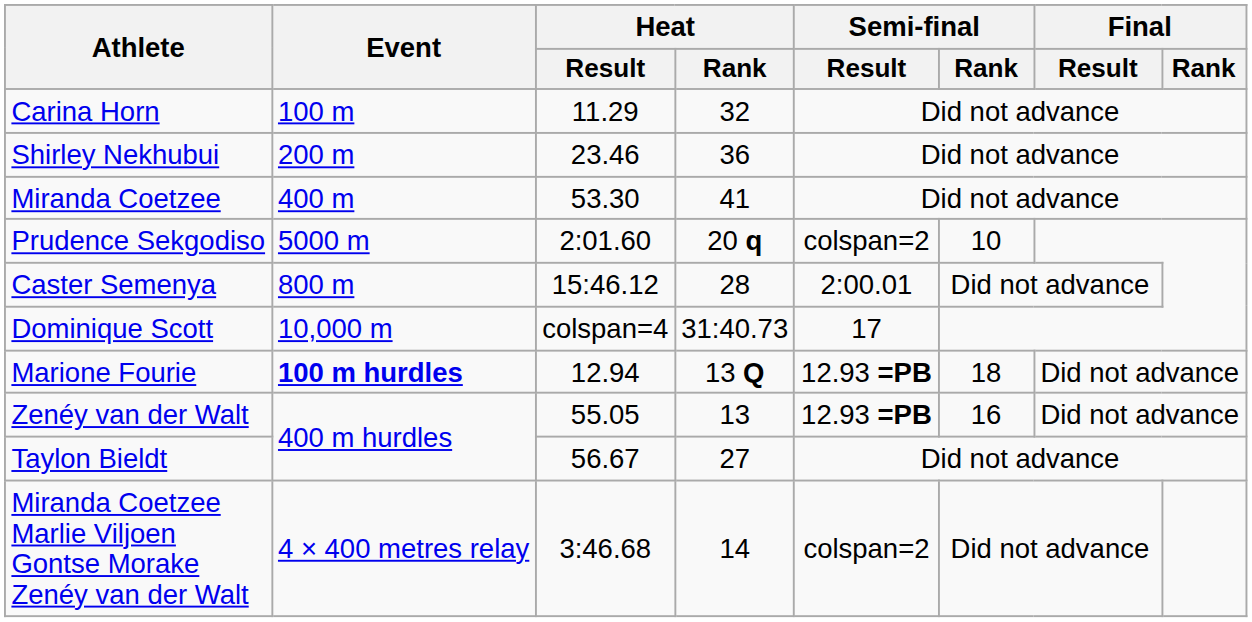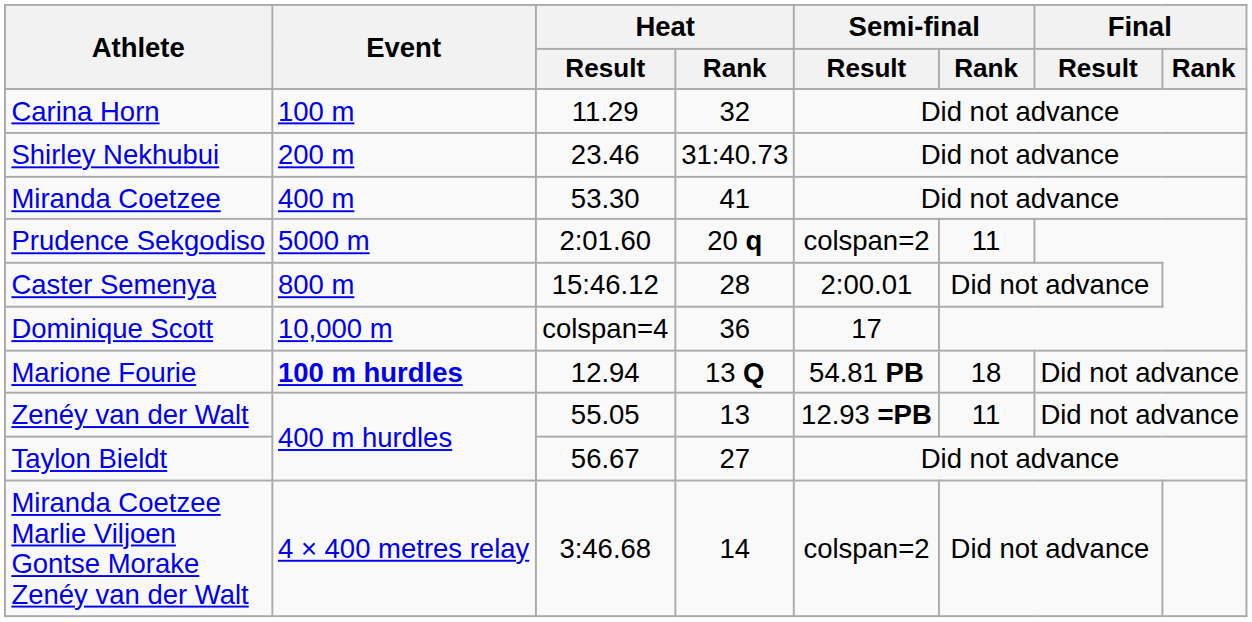(735, 155) 36 -> (735, 155) 31:40.73
(986, 242) 10 -> (986, 242) 11
(735, 329) 31:40.73 -> (735, 329) 36
(866, 372) 12.93 =PB -> (866, 372) 54.81 PB
(986, 416) 16 -> (986, 416) 11
